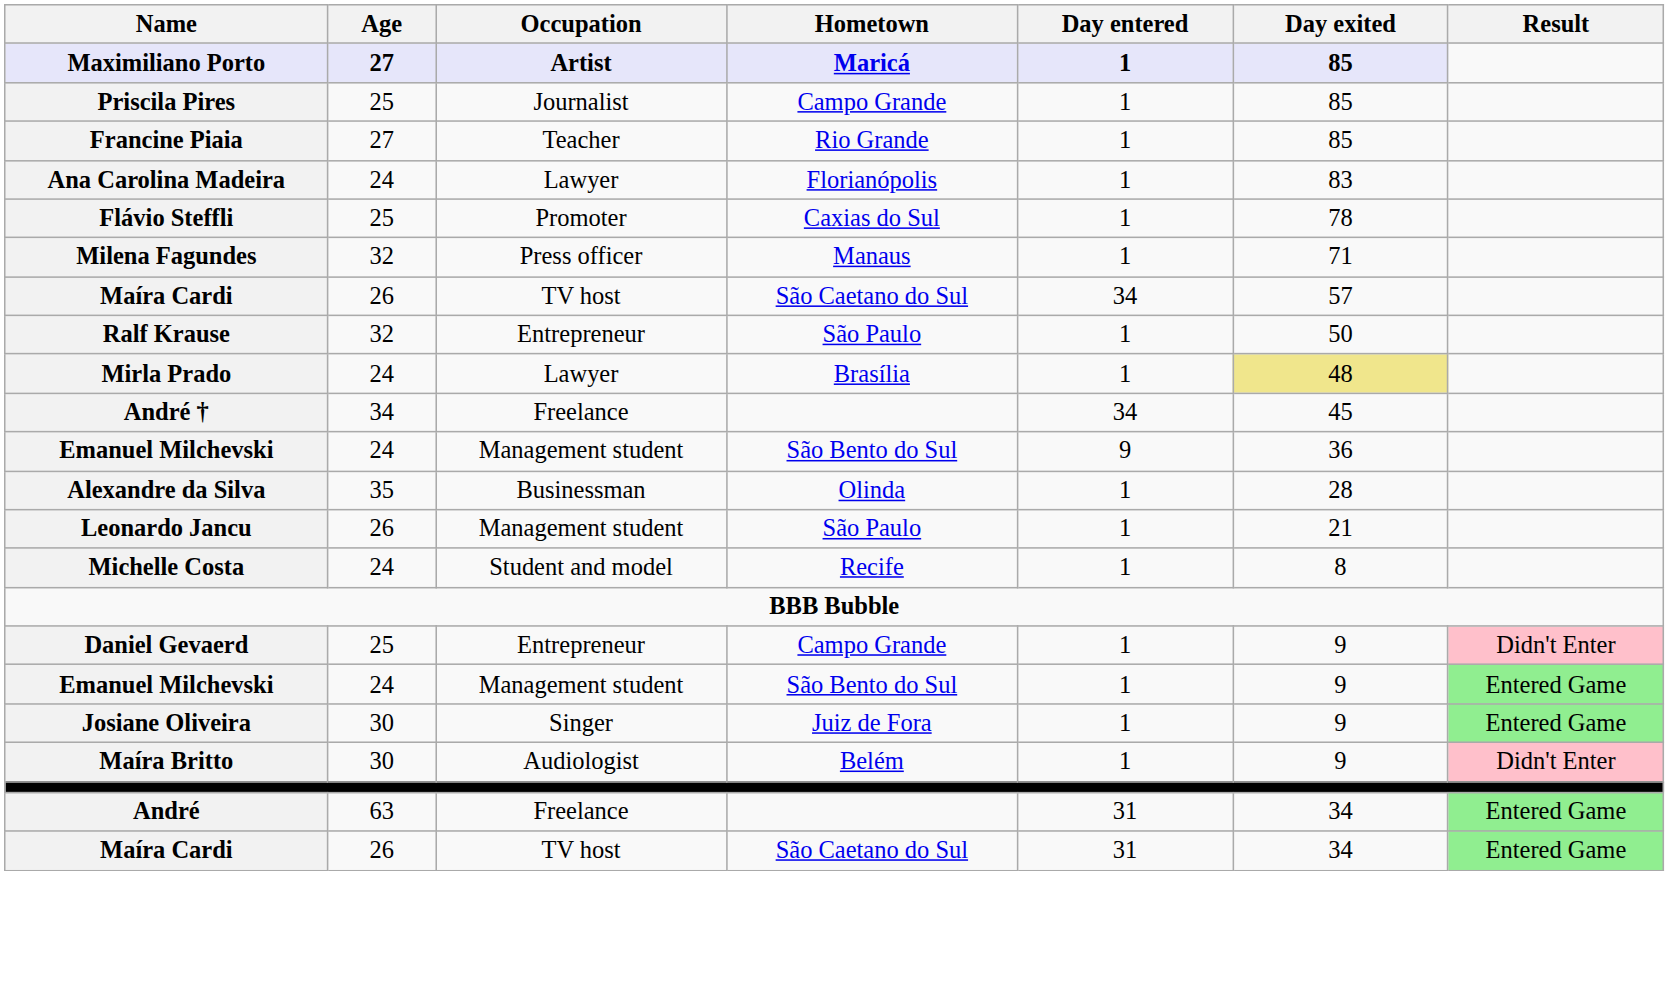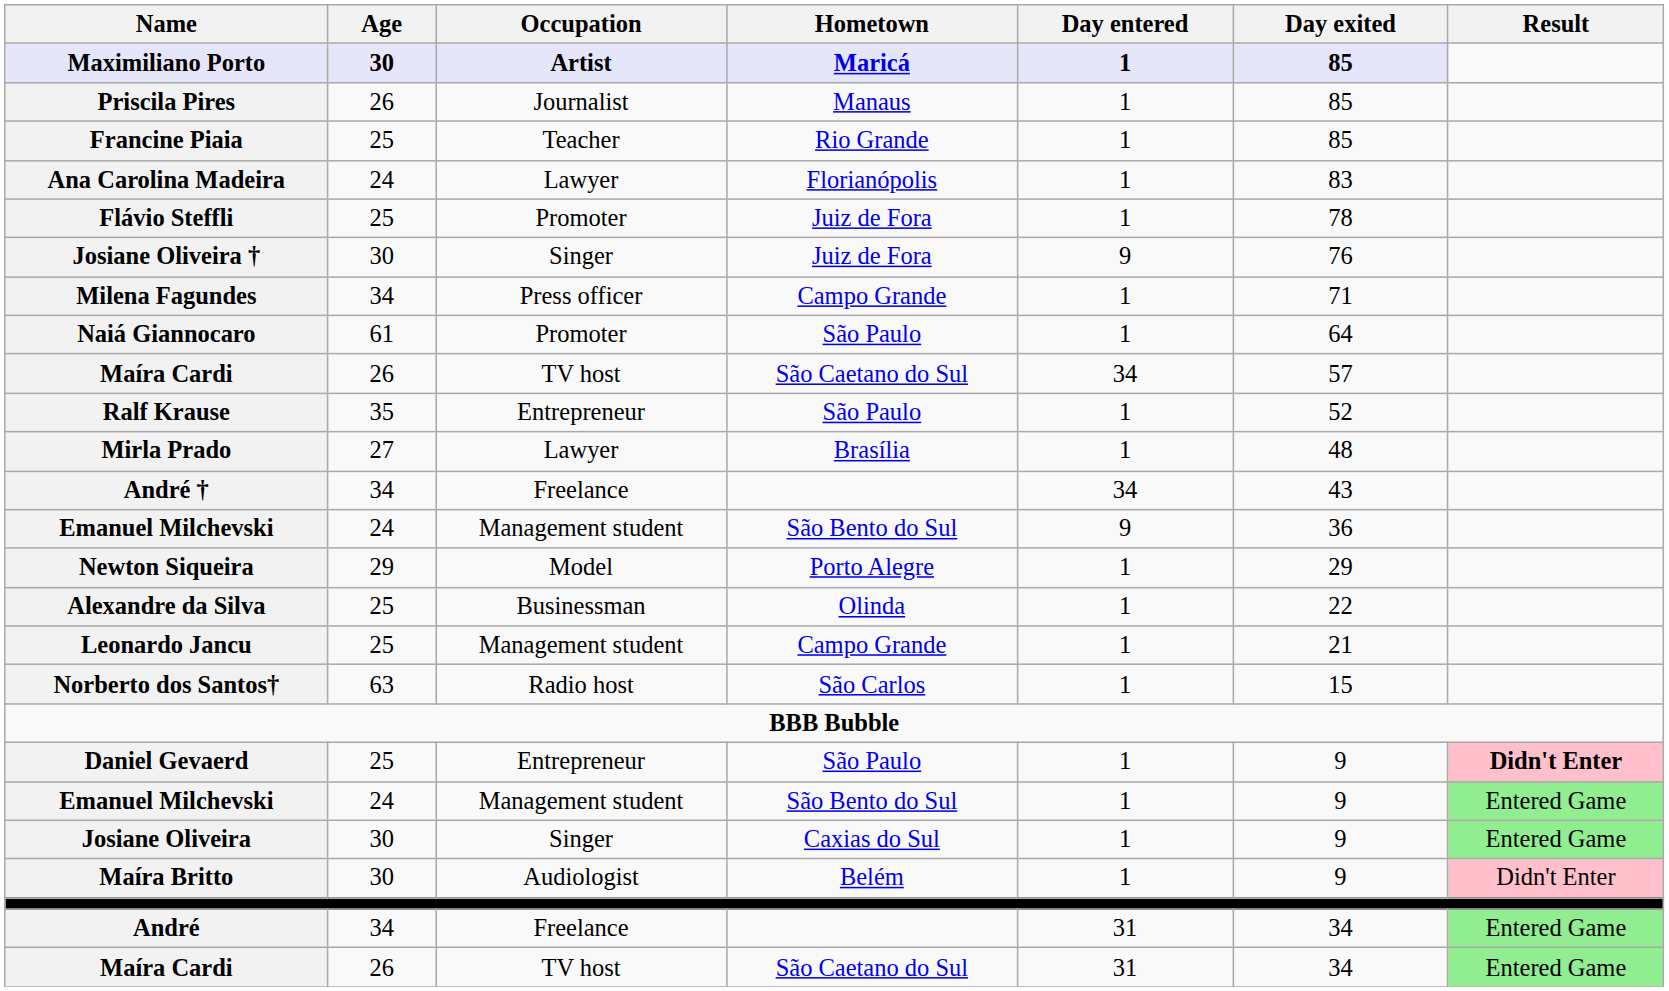(382, 62) 27 -> (382, 62) 30
(382, 101) 25 -> (382, 101) 26
(872, 101) Campo Grande -> (872, 101) Manaus
(382, 140) 27 -> (382, 140) 25
(872, 218) Caxias do Sul -> (872, 218) Juiz de Fora
+ row: (166, 256)
(382, 256) 32 -> (382, 295) 34
(872, 256) Manaus -> (872, 295) Campo Grande
+ row: (166, 334)
(382, 334) 32 -> (382, 412) 35
(1340, 334) 50 -> (1340, 412) 52
(382, 373) 24 -> (382, 450) 27
(1340, 373) khaki background -> (1340, 450) no background
(1340, 412) 45 -> (1340, 489) 43
+ row: (166, 567)
(382, 489) 35 -> (382, 606) 25
(1340, 489) 28 -> (1340, 606) 22
(382, 528) 26 -> (382, 645) 25
(872, 528) São Paulo -> (872, 645) Campo Grande
+ row: (166, 683)
- row: (166, 567)
(872, 645) Campo Grande -> (872, 761) São Paulo
(1556, 645) normal -> (1556, 761) bold
(872, 722) Juiz de Fora -> (872, 839) Caxias do Sul
(382, 811) 63 -> (382, 928) 34
